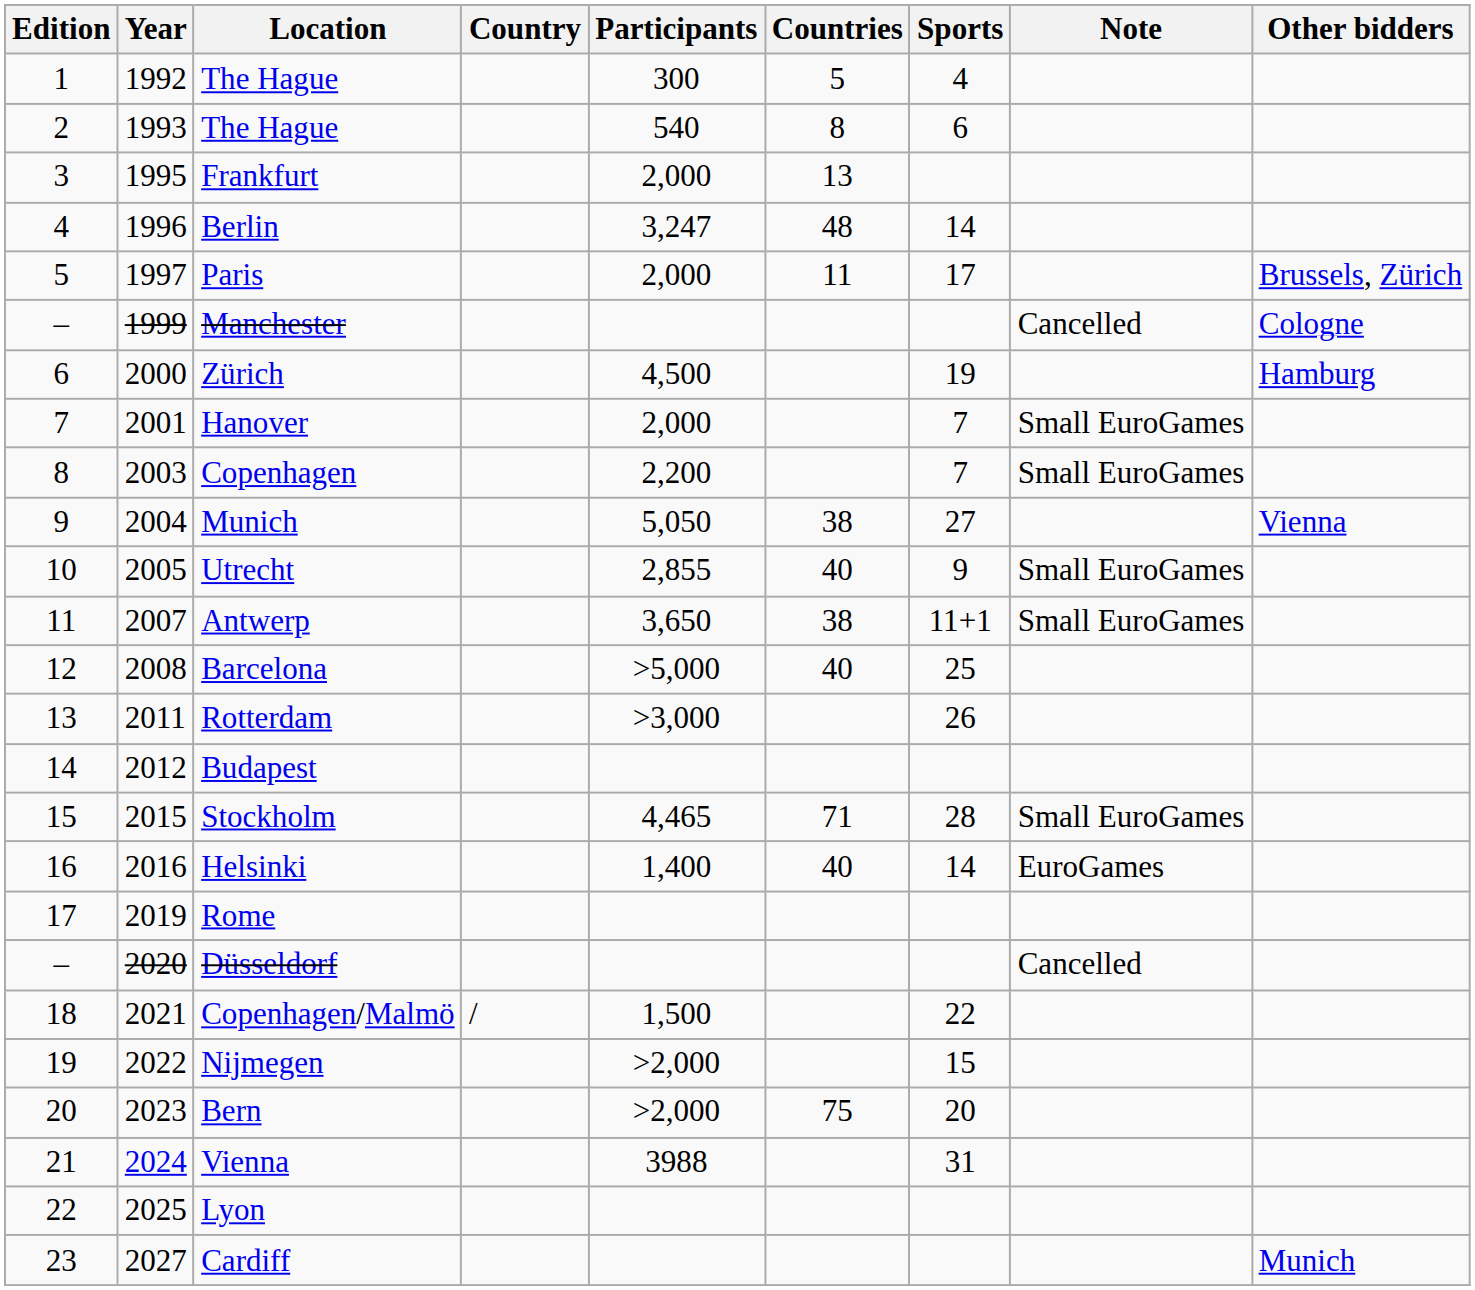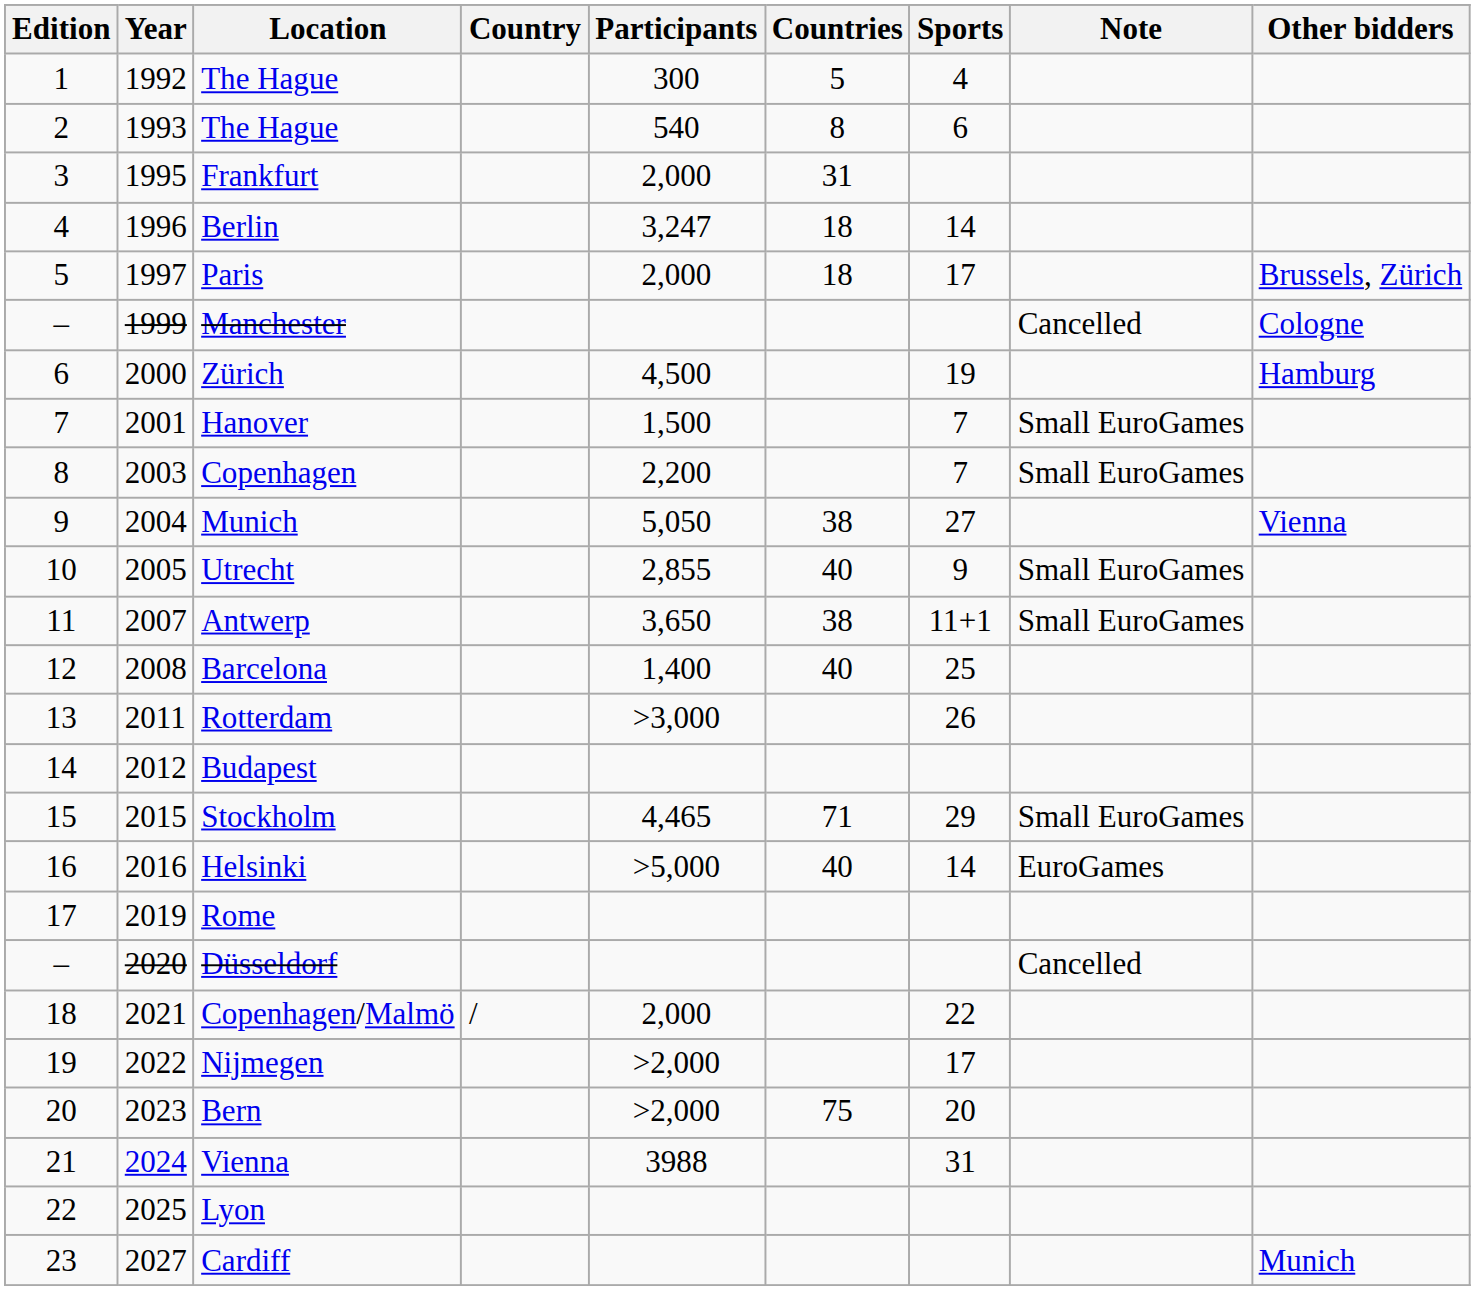(837, 176) 13 -> (837, 176) 31
(837, 226) 48 -> (837, 226) 18
(837, 275) 11 -> (837, 275) 18
(676, 422) 2,000 -> (676, 422) 1,500
(676, 669) >5,000 -> (676, 669) 1,400
(960, 816) 28 -> (960, 816) 29
(676, 865) 1,400 -> (676, 865) >5,000
(676, 1013) 1,500 -> (676, 1013) 2,000
(960, 1062) 15 -> (960, 1062) 17
